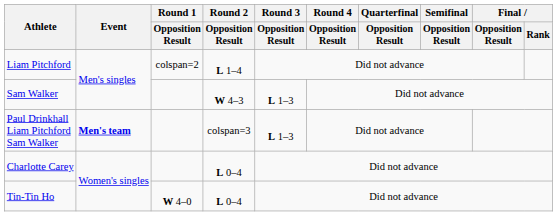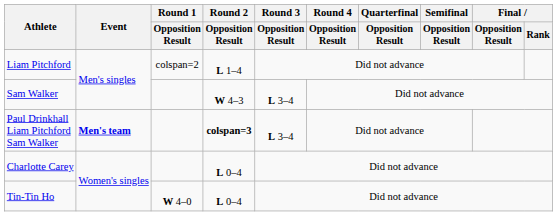(281, 101) L 1–3 -> (281, 101) L 3–4
(229, 130) normal -> (229, 130) bold
(281, 137) L 1–3 -> (281, 137) L 3–4
